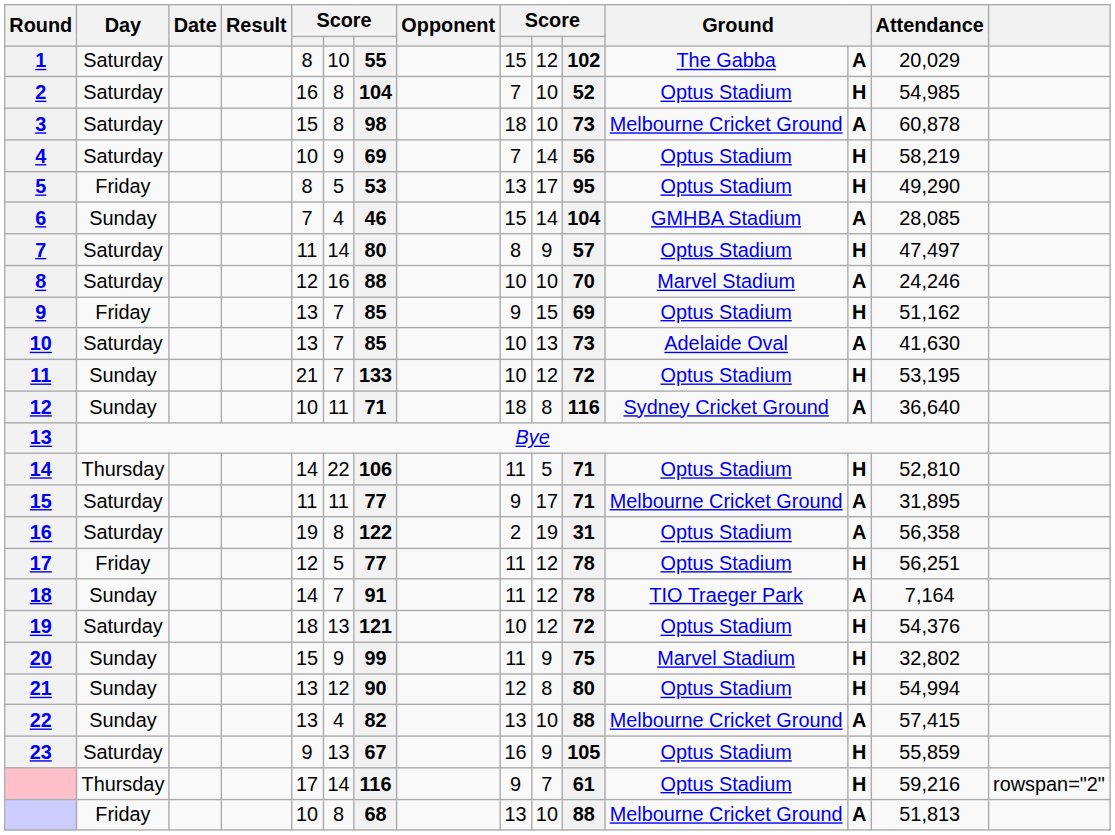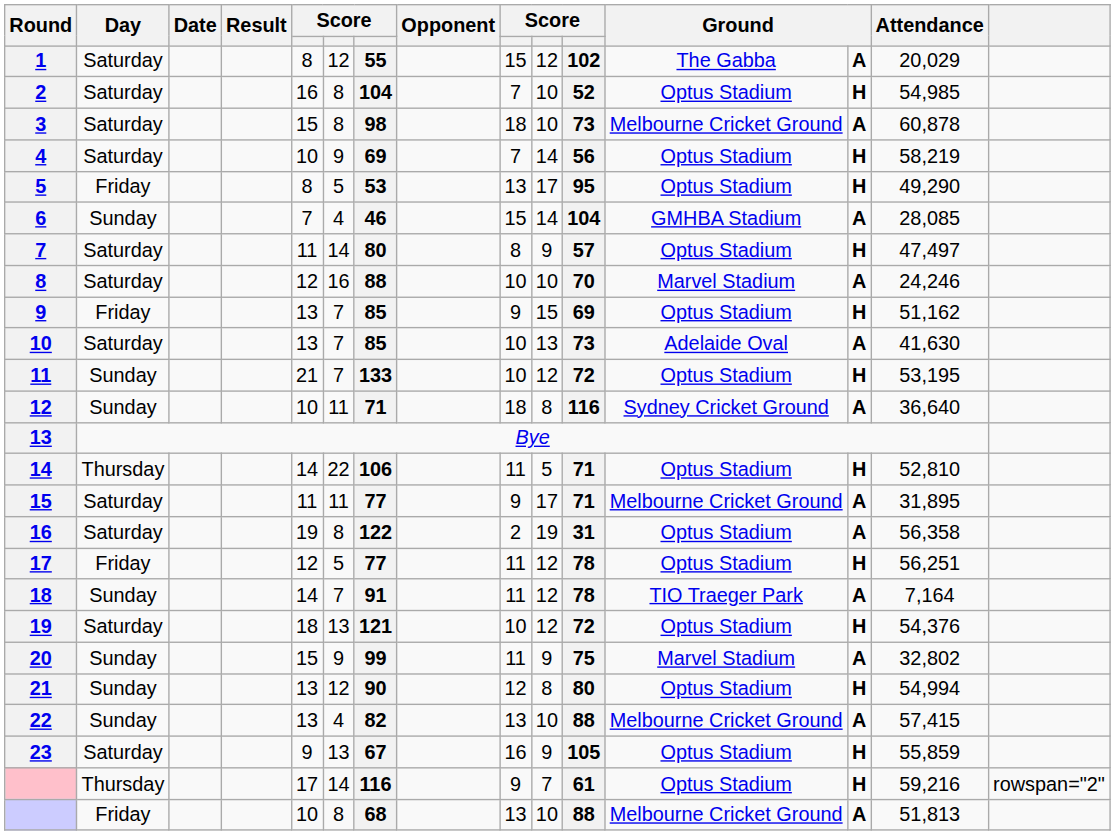(339, 61) 10 -> (339, 61) 12
(859, 658) H -> (859, 658) A
